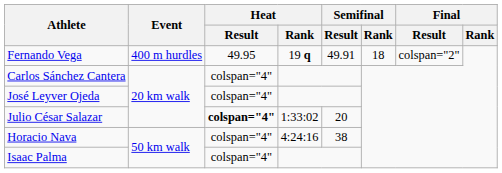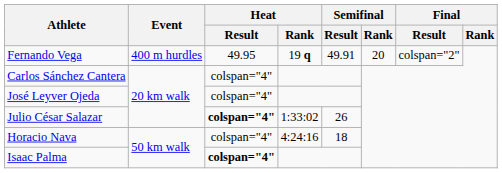(378, 55) 18 -> (378, 55) 20
(341, 117) 20 -> (341, 117) 26
(341, 137) 38 -> (341, 137) 18
(241, 158) normal -> (241, 158) bold
